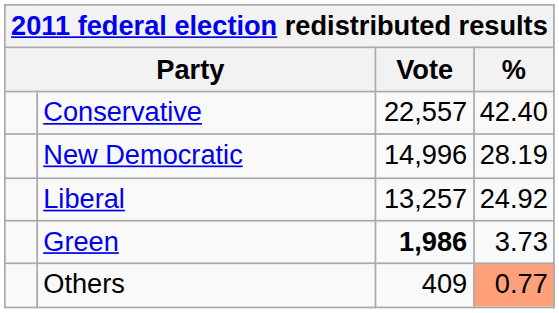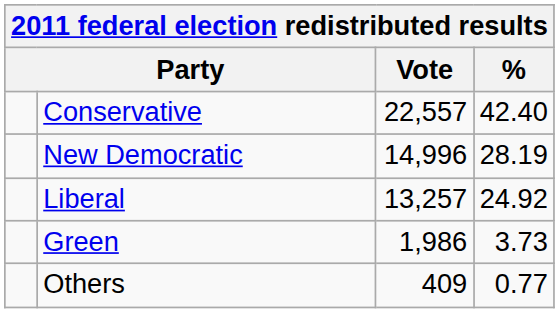(433, 241) bold -> (433, 241) normal
(521, 284) lightsalmon background -> (521, 284) no background
